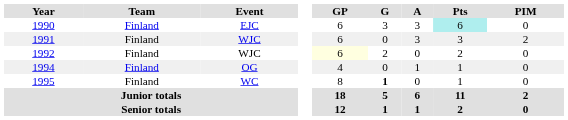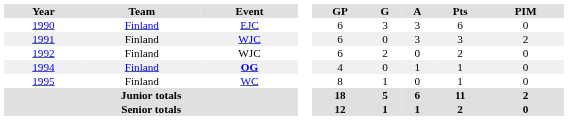(460, 25) paleturquoise background -> (460, 25) no background
(340, 53) lightyellow background -> (340, 53) no background
(249, 67) normal -> (249, 67) bold
(385, 81) bold -> (385, 81) normal
